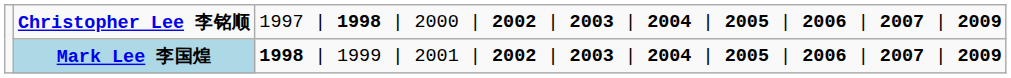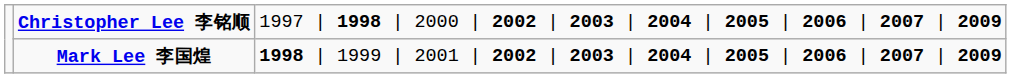(134, 57) lightblue background -> (134, 57) no background
